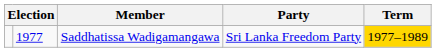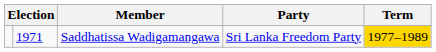(29, 36) 1977 -> (29, 36) 1971
